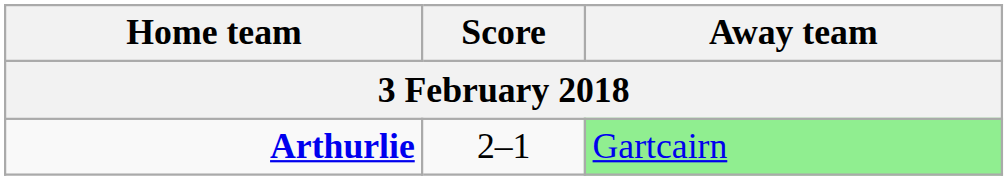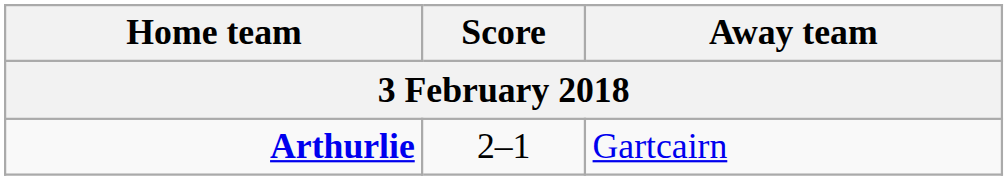(660, 145) lightgreen background -> (660, 145) no background
